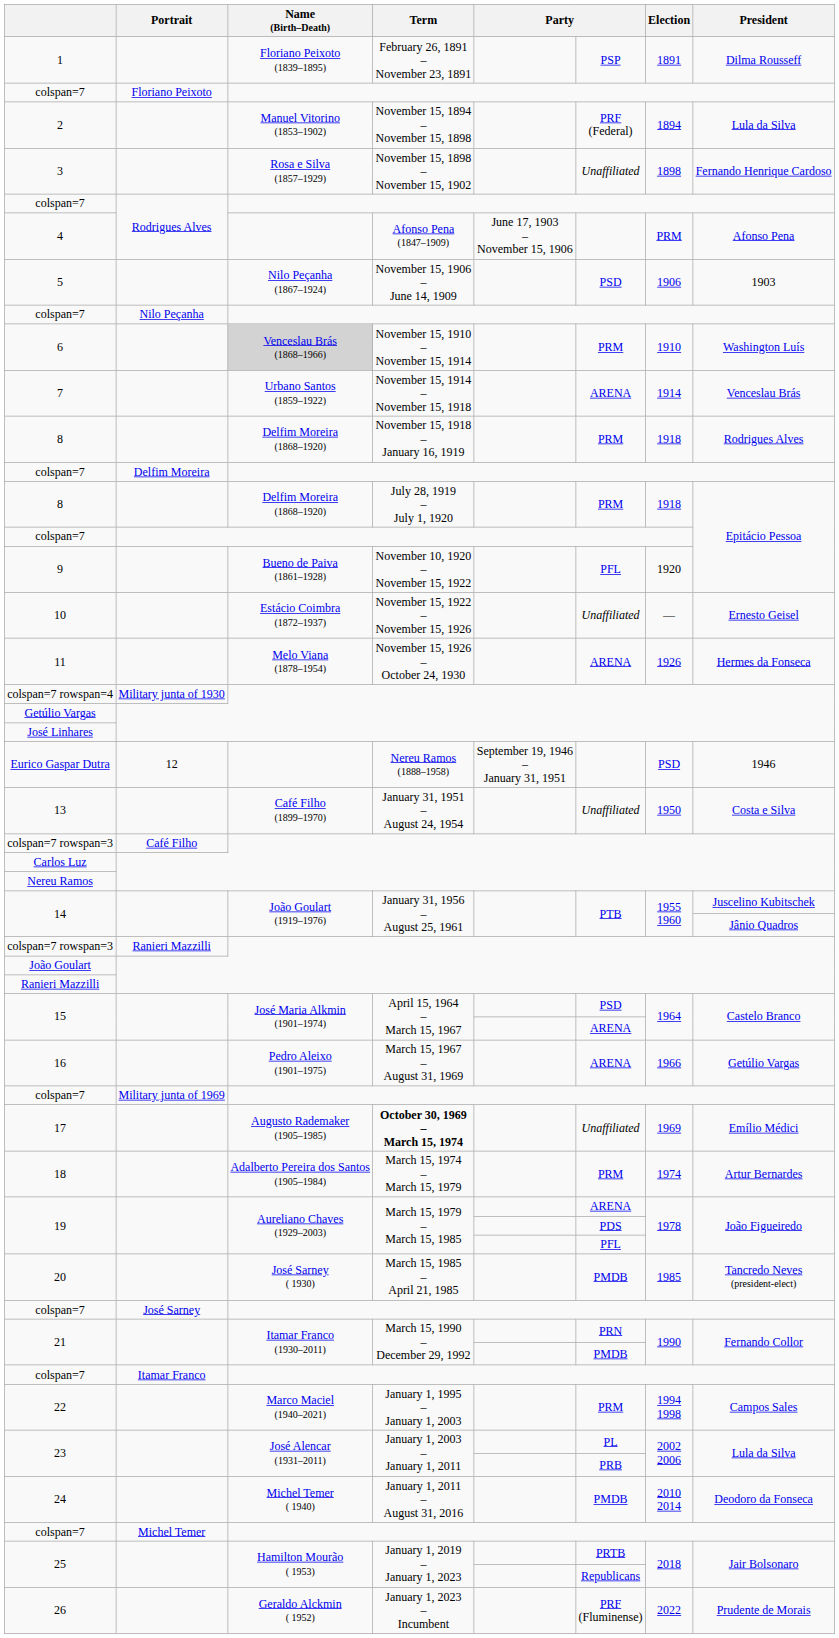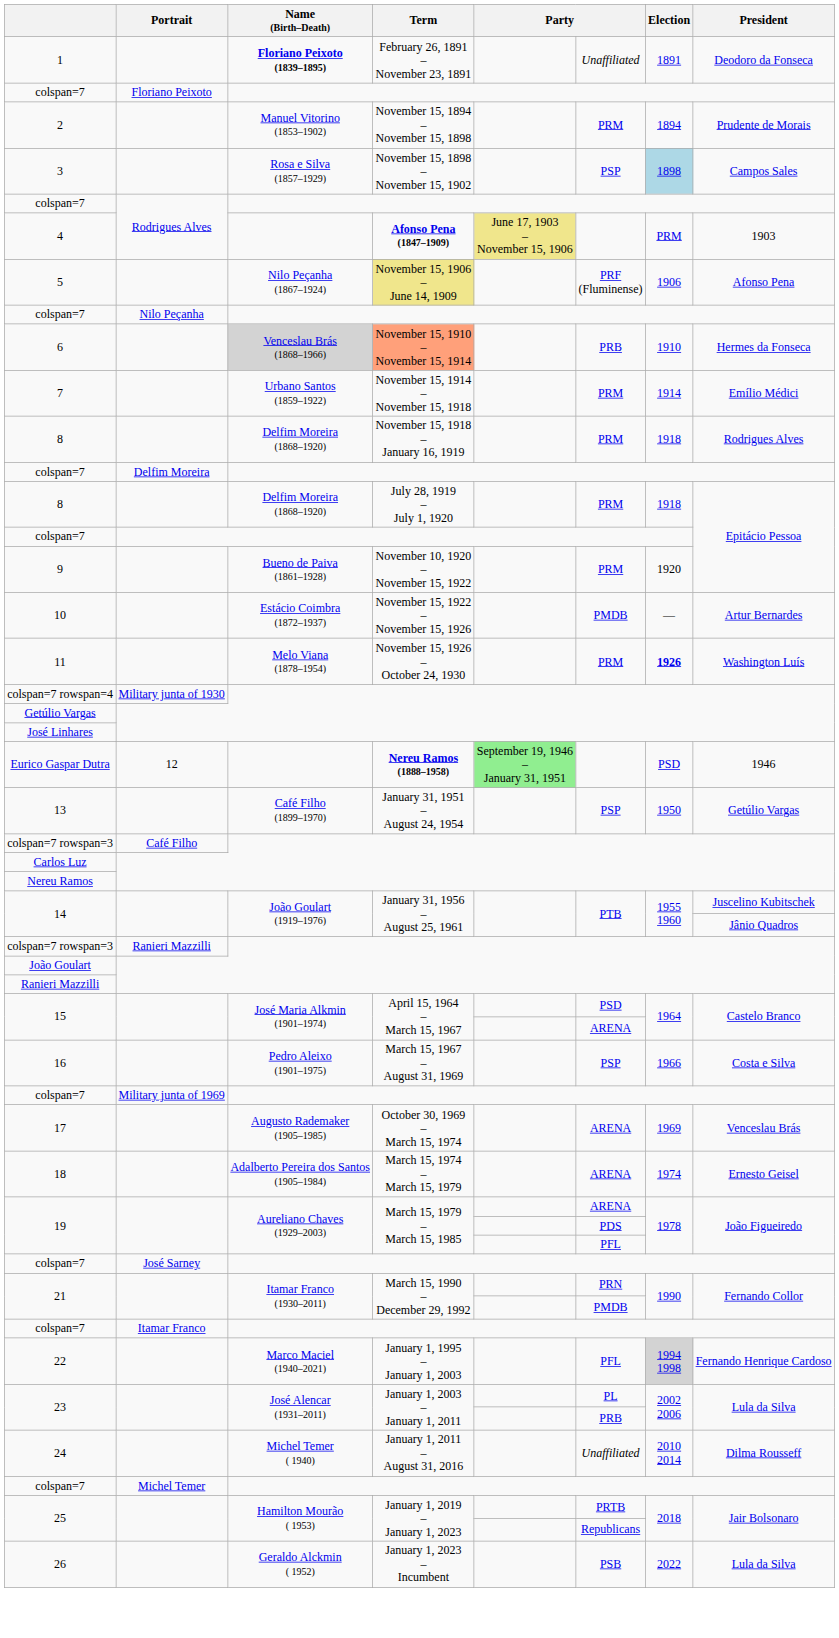(300, 60) normal -> (300, 60) bold
(611, 60) PSP -> (611, 60) Unaffiliated
(764, 60) Dilma Rousseff -> (764, 60) Deodoro da Fonseca
(611, 125) PRF (Federal) -> (611, 125) PRM
(764, 125) Lula da Silva -> (764, 125) Prudente de Morais
(611, 171) Unaffiliated -> (611, 171) PSP
(669, 171) no background -> (669, 171) lightblue background
(764, 171) Fernando Henrique Cardoso -> (764, 171) Campos Sales
(423, 236) normal -> (423, 236) bold
(525, 236) no background -> (525, 236) khaki background
(764, 236) Afonso Pena -> (764, 236) 1903
(423, 282) no background -> (423, 282) khaki background
(611, 282) PSD -> (611, 282) PRF (Fluminense)
(764, 282) 1903 -> (764, 282) Afonso Pena
(423, 347) no background -> (423, 347) lightsalmon background
(611, 347) PRM -> (611, 347) PRB
(764, 347) Washington Luís -> (764, 347) Hermes da Fonseca
(611, 393) ARENA -> (611, 393) PRM
(764, 393) Venceslau Brás -> (764, 393) Emílio Médici
(611, 569) PFL -> (611, 569) PRM
(611, 615) Unaffiliated -> (611, 615) PMDB
(764, 615) Ernesto Geisel -> (764, 615) Artur Bernardes
(611, 661) ARENA -> (611, 661) PRM
(669, 661) normal -> (669, 661) bold
(764, 661) Hermes da Fonseca -> (764, 661) Washington Luís
(423, 764) normal -> (423, 764) bold
(525, 764) no background -> (525, 764) lightgreen background
(611, 810) Unaffiliated -> (611, 810) PSP
(764, 810) Costa e Silva -> (764, 810) Getúlio Vargas
(611, 1062) ARENA -> (611, 1062) PSP
(764, 1062) Getúlio Vargas -> (764, 1062) Costa e Silva
(423, 1128) bold -> (423, 1128) normal
(611, 1128) Unaffiliated -> (611, 1128) ARENA
(764, 1128) Emílio Médici -> (764, 1128) Venceslau Brás
(611, 1174) PRM -> (611, 1174) ARENA
(764, 1174) Artur Bernardes -> (764, 1174) Ernesto Geisel
- row: (60, 1277)
(611, 1407) PRM -> (611, 1361) PFL
(669, 1407) no background -> (669, 1361) lightgrey background
(764, 1407) Campos Sales -> (764, 1361) Fernando Henrique Cardoso
(611, 1499) PMDB -> (611, 1453) Unaffiliated
(764, 1499) Deodoro da Fonseca -> (764, 1453) Dilma Rousseff
(611, 1610) PRF (Fluminense) -> (611, 1564) PSB
(764, 1610) Prudente de Morais -> (764, 1564) Lula da Silva
